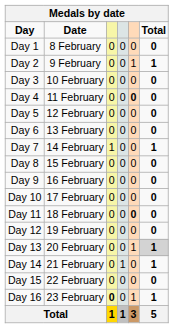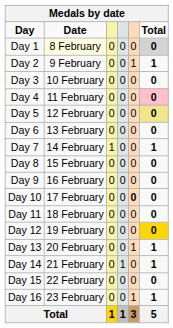(75, 47) no background -> (75, 47) lightyellow background
(154, 47) no background -> (154, 47) lightgrey background
(133, 97) bold -> (133, 97) normal
(154, 97) no background -> (154, 97) pink background
(154, 114) no background -> (154, 114) khaki background
(133, 197) normal -> (133, 197) bold
(133, 214) bold -> (133, 214) normal
(154, 231) no background -> (154, 231) gold background
(154, 247) lightgrey background -> (154, 247) no background
(112, 298) bold -> (112, 298) normal
